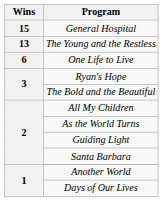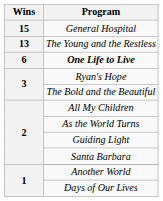(101, 60) normal -> (101, 60) bold
